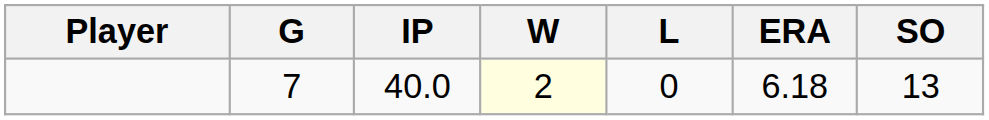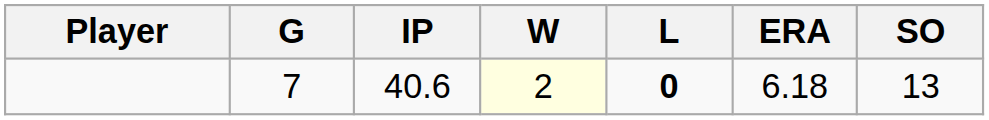(417, 85) 40.0 -> (417, 85) 40.6
(669, 85) normal -> (669, 85) bold
